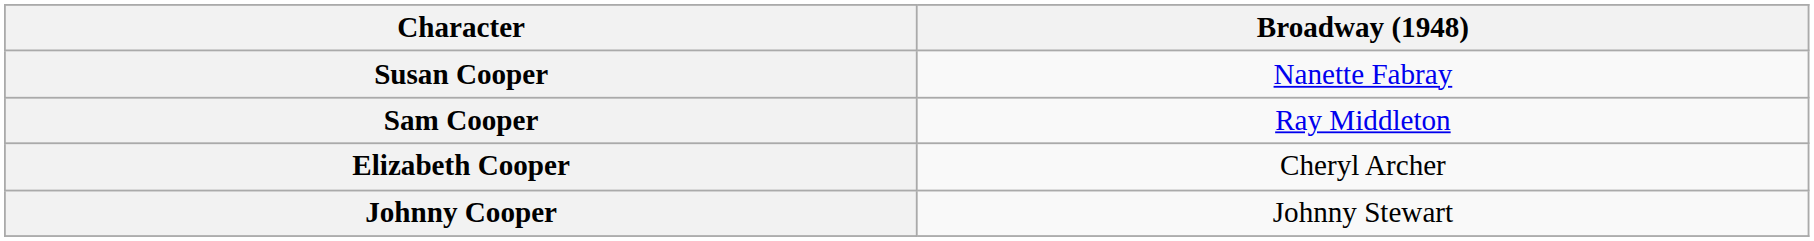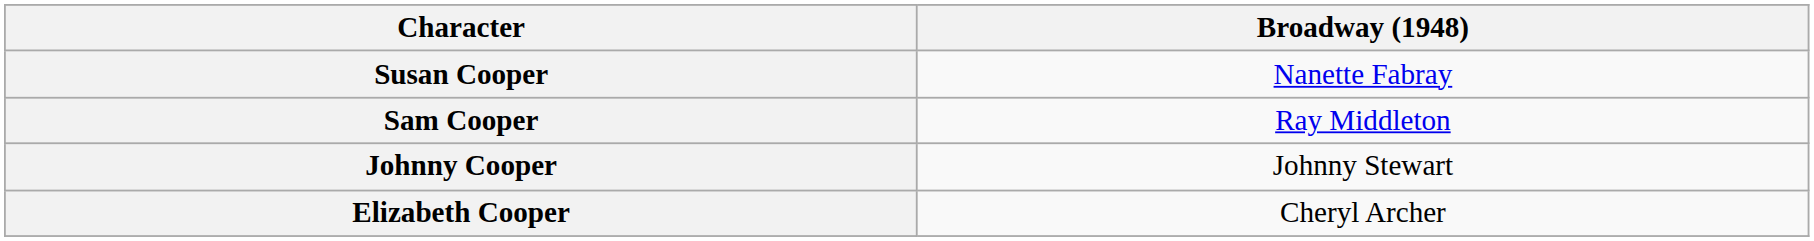rows swapped: (461, 166) <-> (461, 212)
